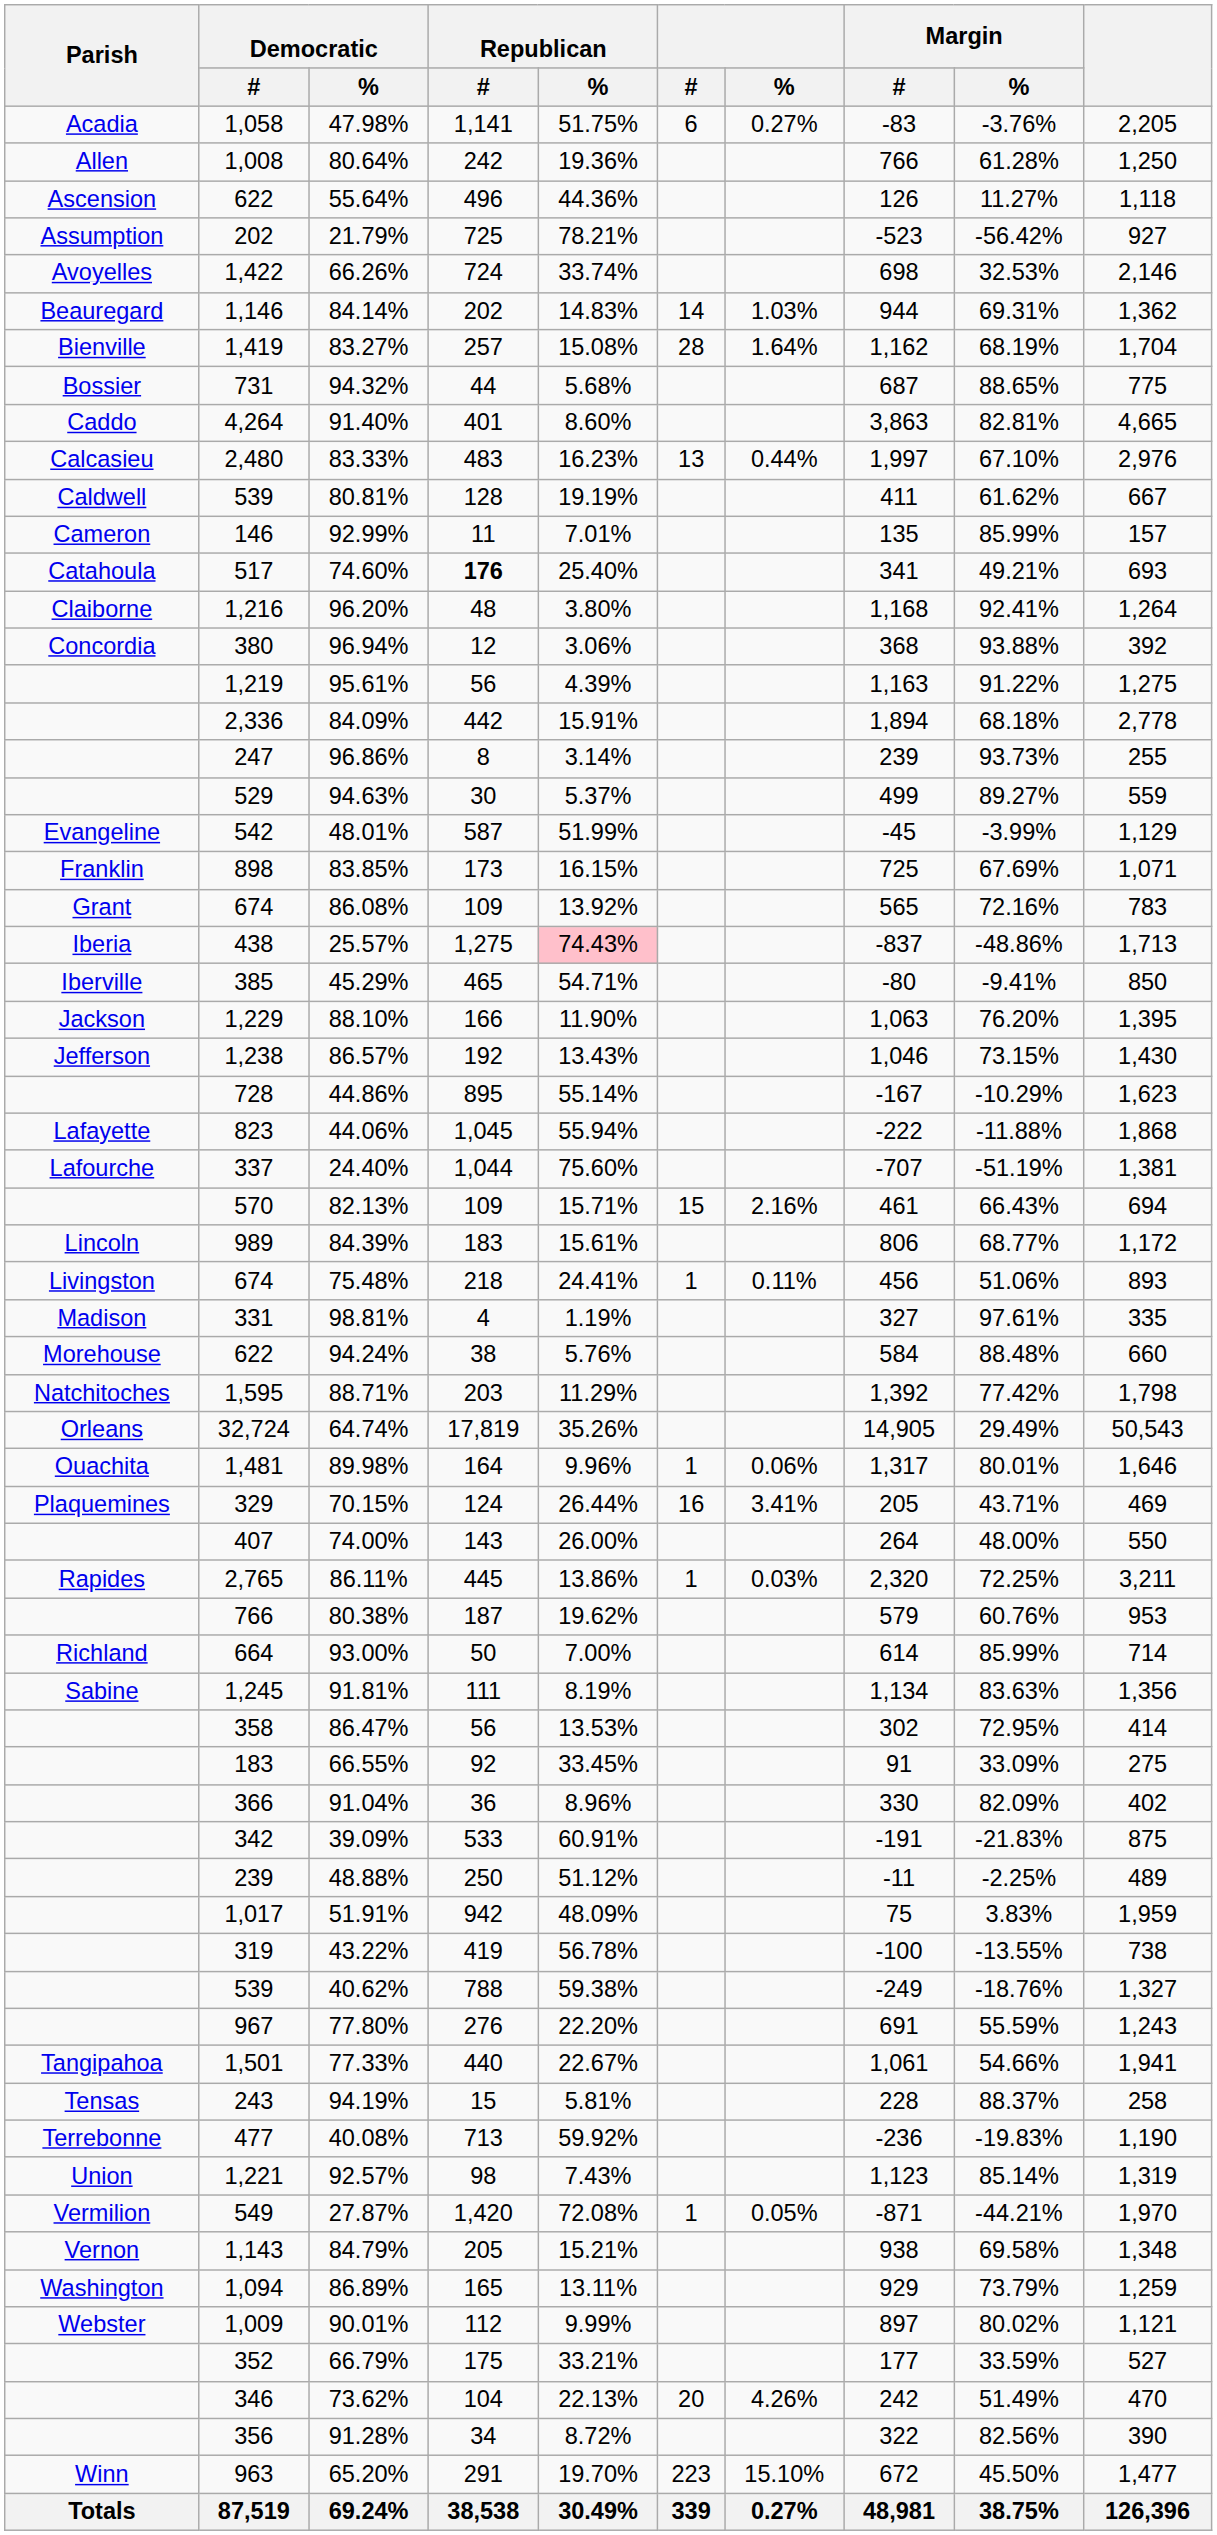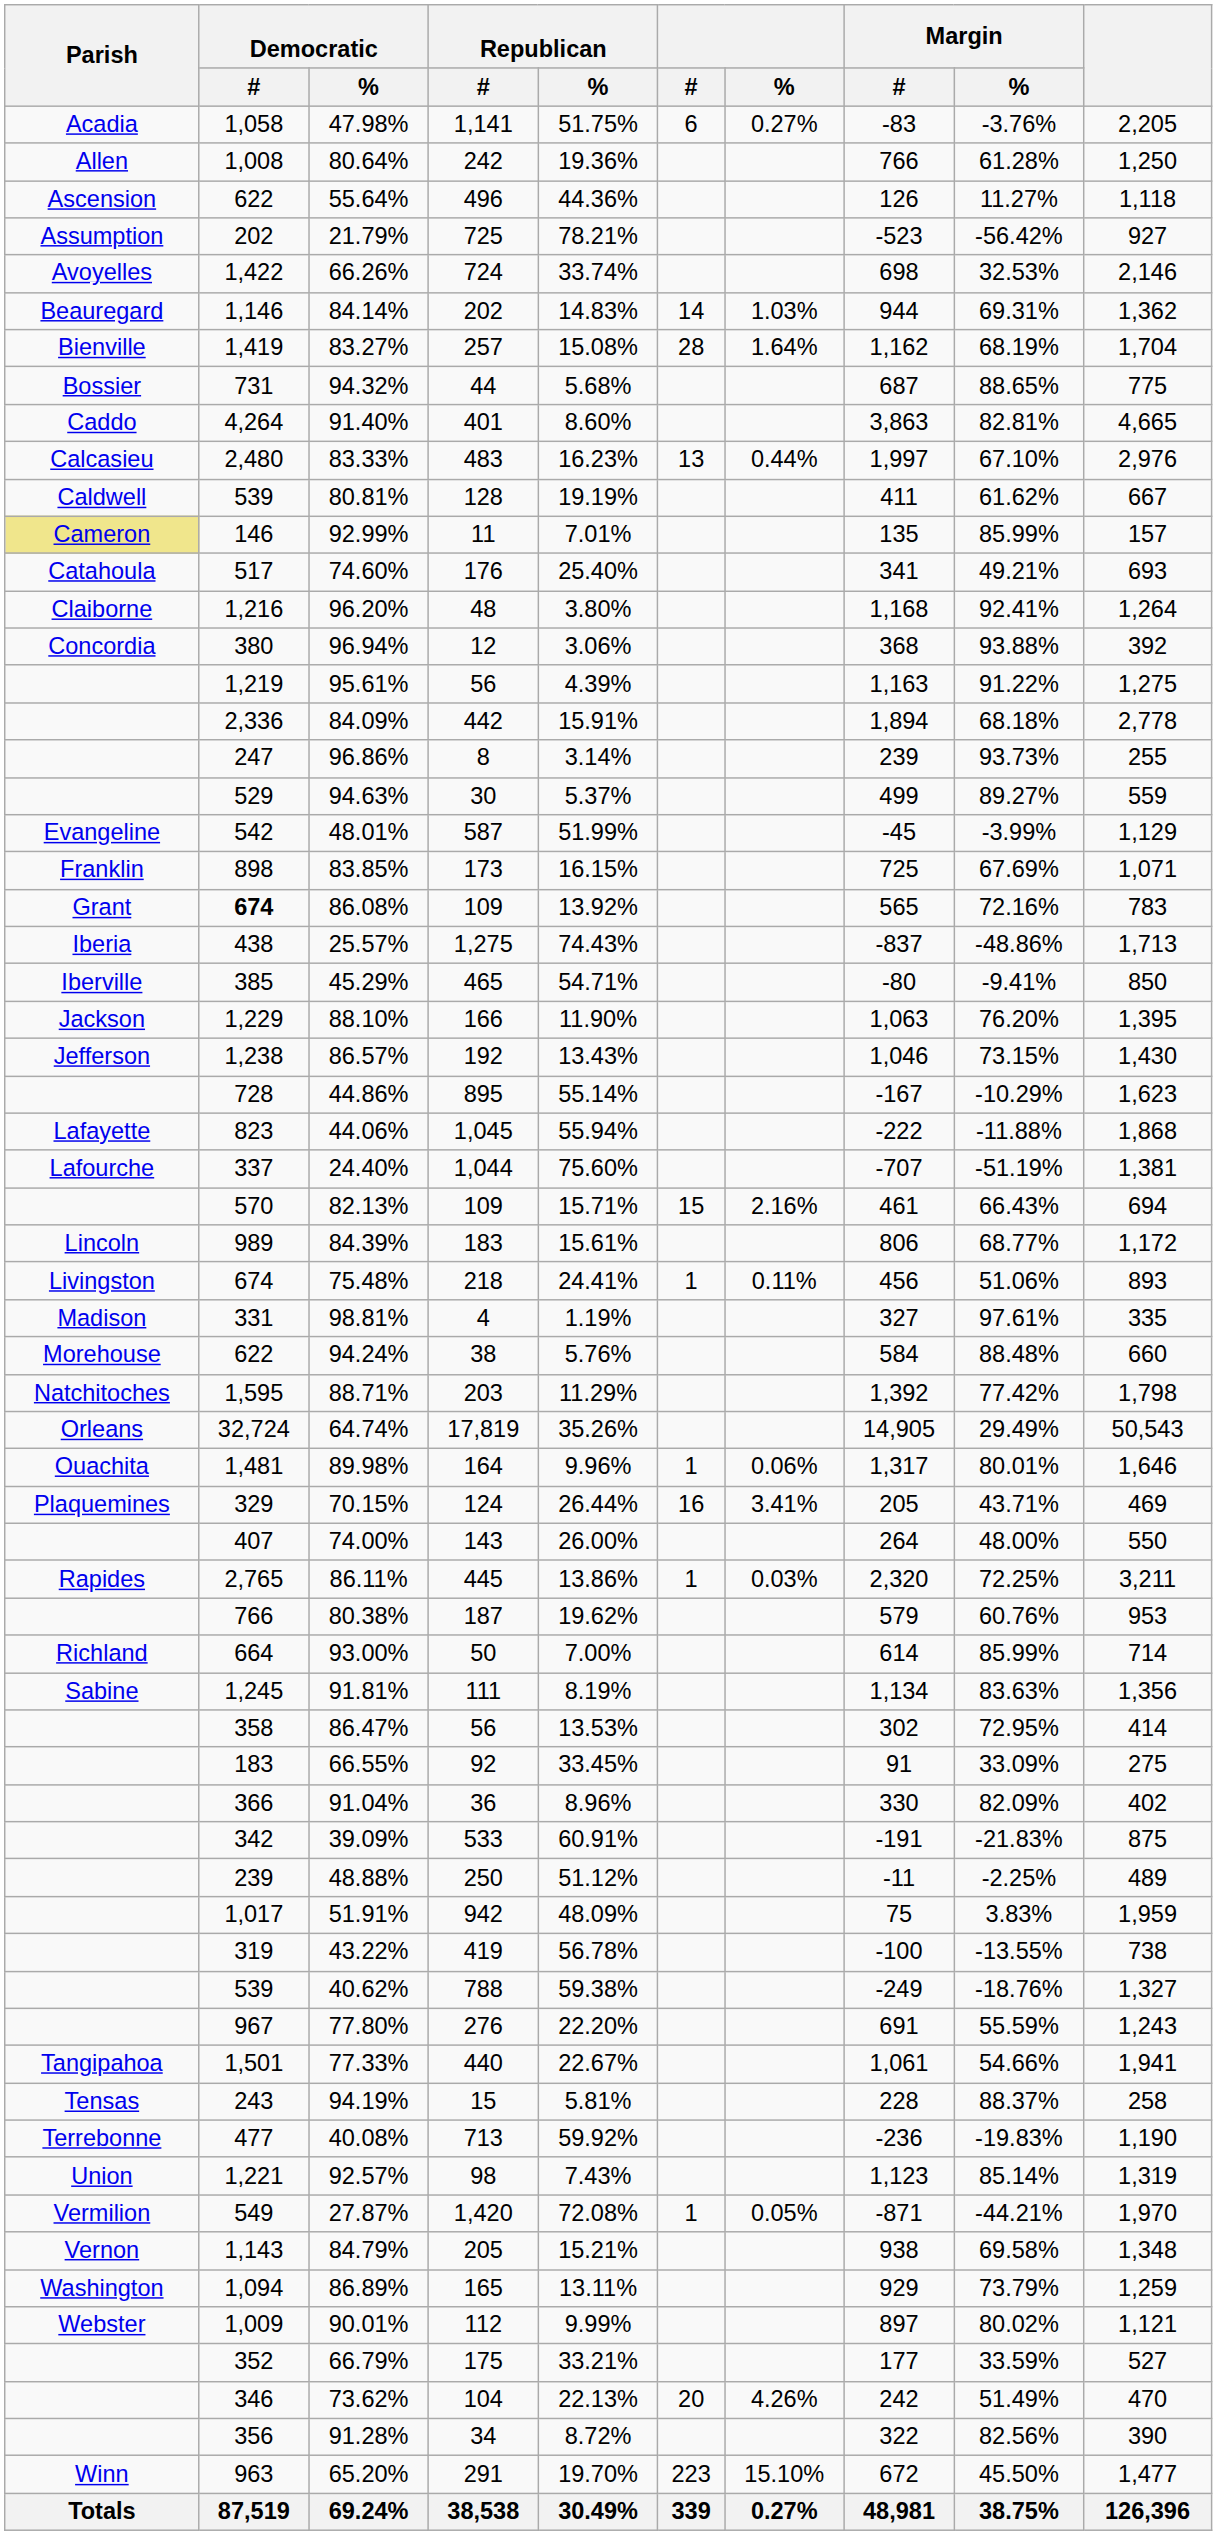(102, 534) no background -> (102, 534) khaki background
(483, 571) bold -> (483, 571) normal
(254, 907) normal -> (254, 907) bold
(598, 944) pink background -> (598, 944) no background
